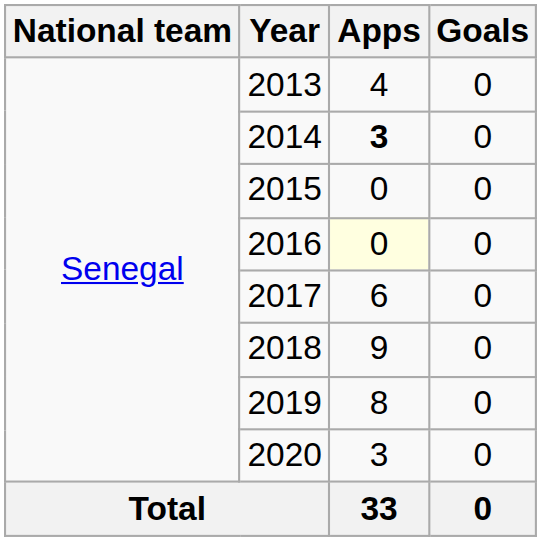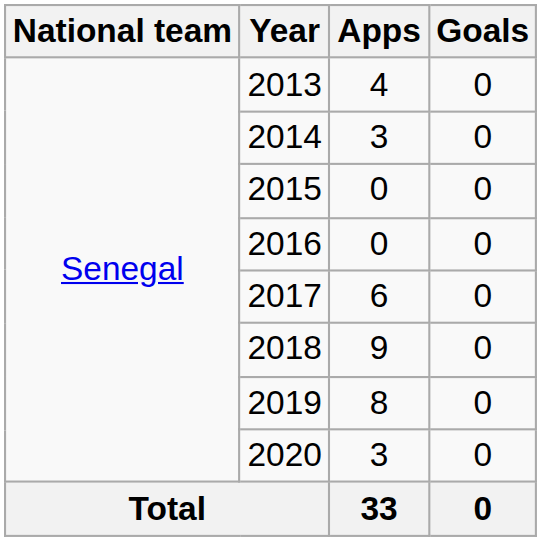(379, 137) bold -> (379, 137) normal
(379, 243) lightyellow background -> (379, 243) no background
